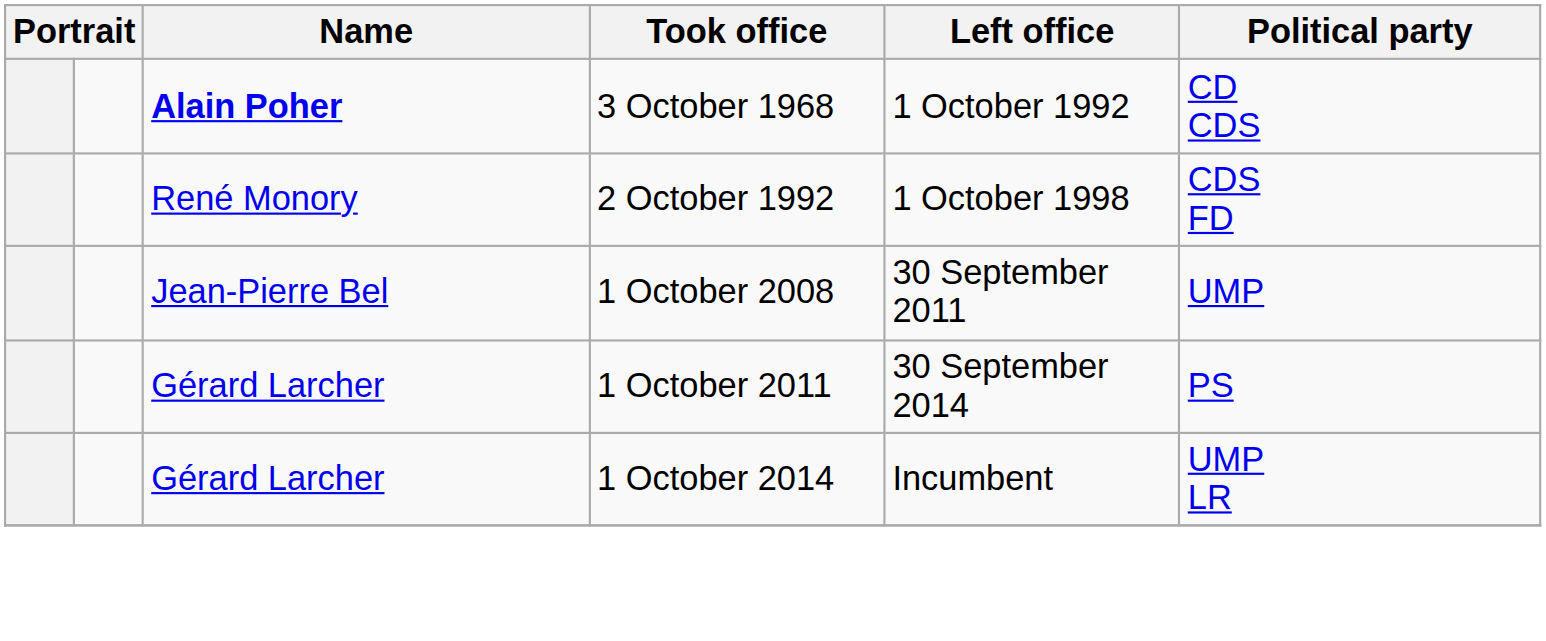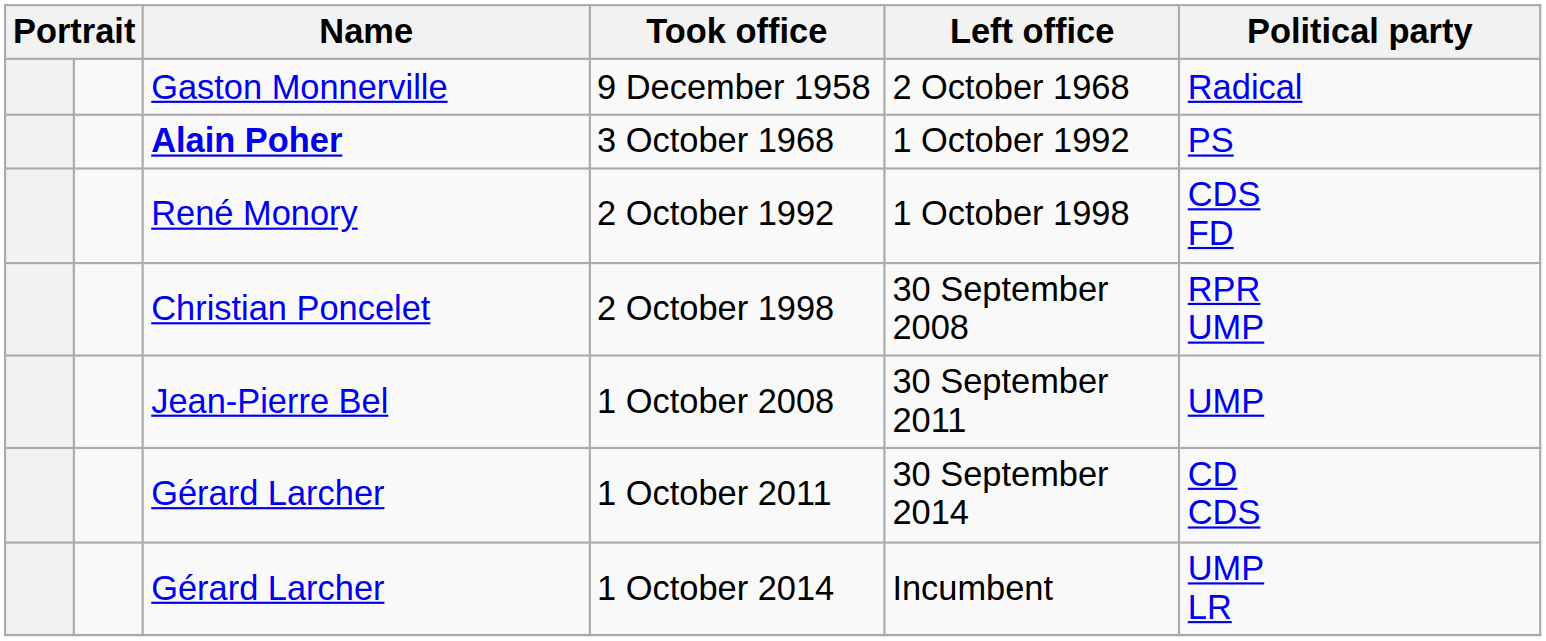+ row: (734, 86)
(1224, 105) CD CDS -> (1211, 140) PS
+ row: (716, 308)
(1211, 385) PS -> (1224, 494) CD CDS
